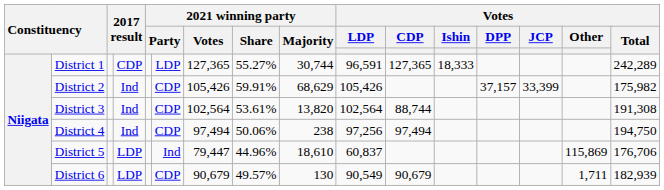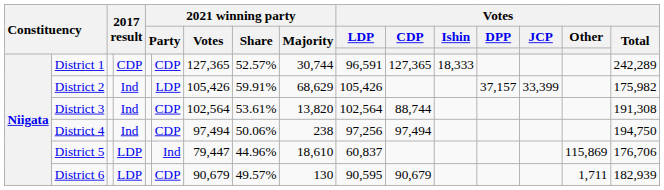(168, 65) LDP -> (168, 65) CDP
(256, 65) 55.27% -> (256, 65) 52.57%
(168, 87) CDP -> (168, 87) LDP
(364, 174) 90,549 -> (364, 174) 90,595
